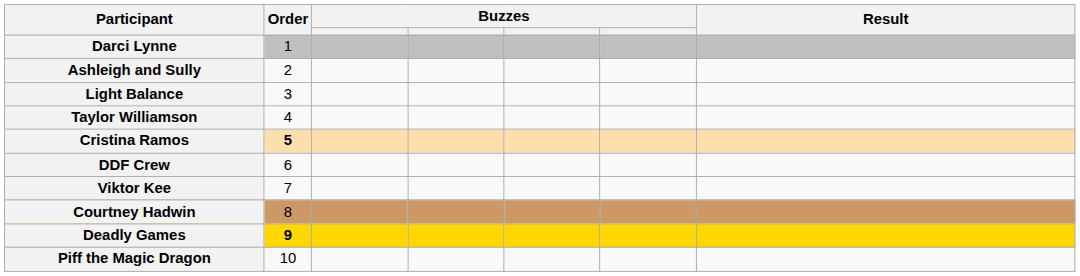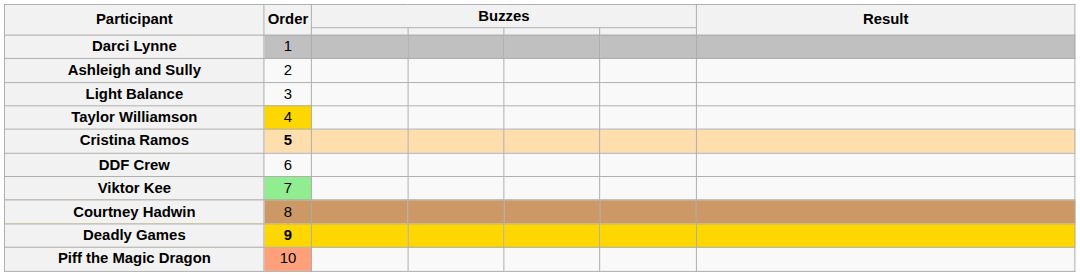(288, 117) no background -> (288, 117) gold background
(288, 188) no background -> (288, 188) lightgreen background
(288, 259) no background -> (288, 259) lightsalmon background
